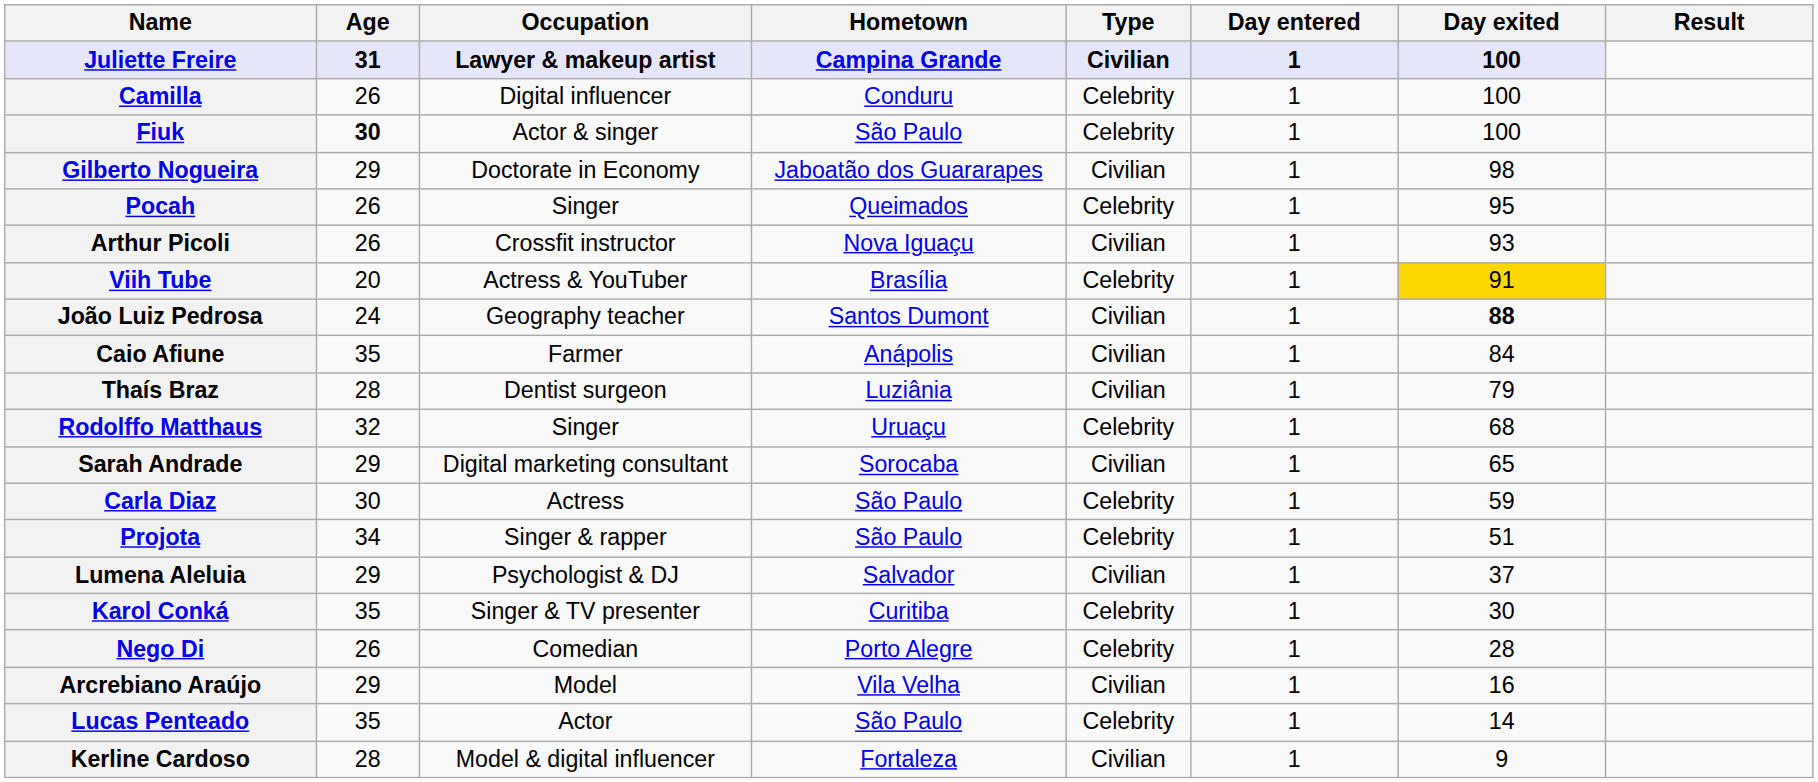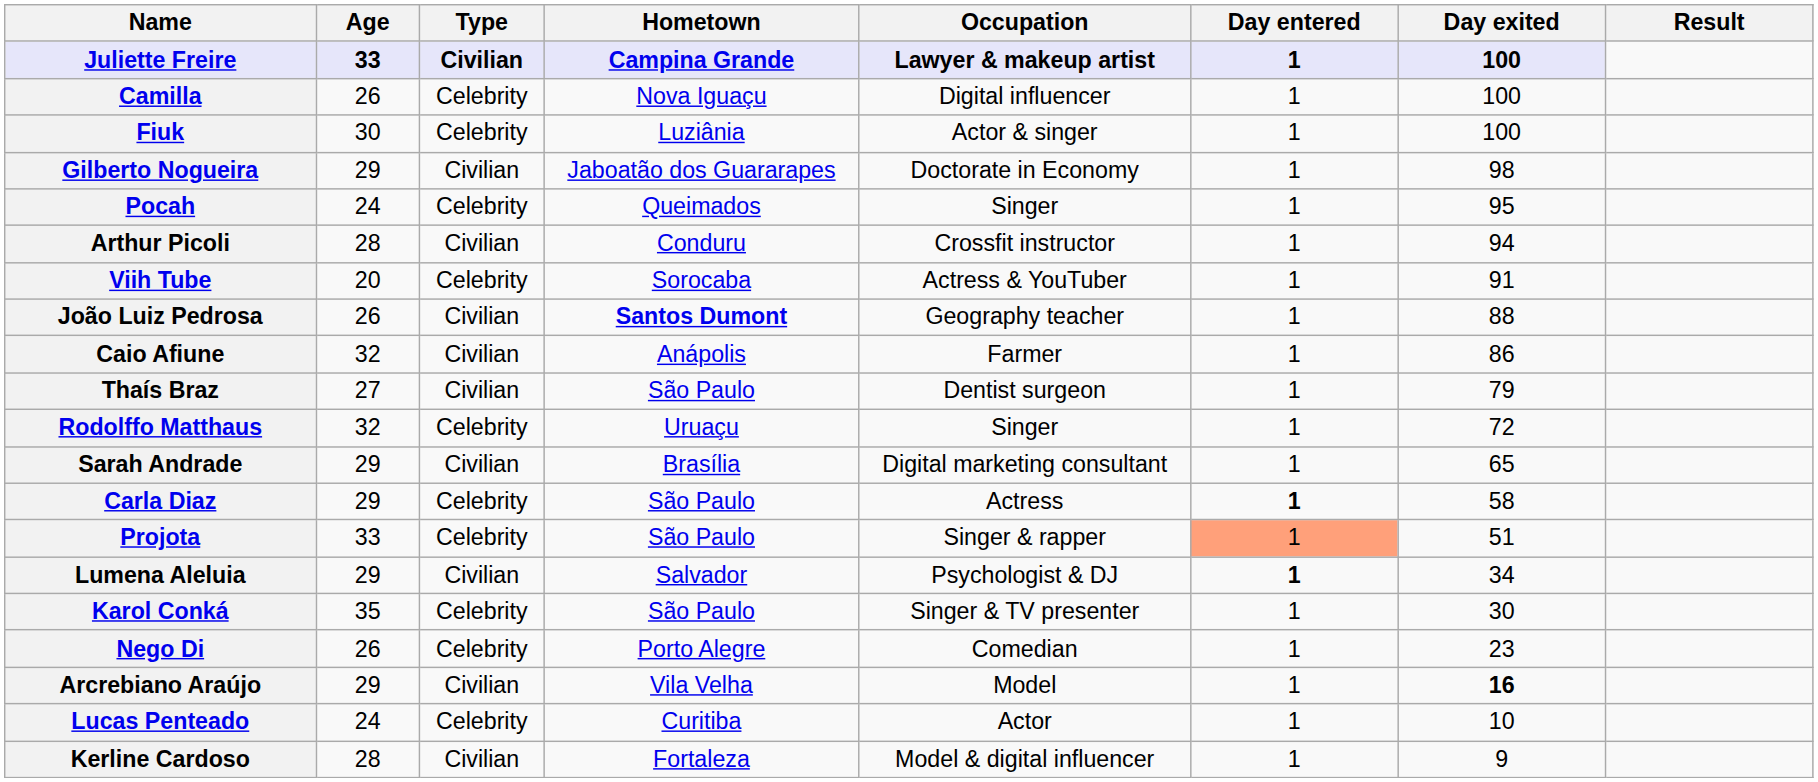columns swapped: (1128, 22) <-> (585, 22)
(368, 59) 31 -> (368, 59) 33
(909, 96) Conduru -> (701, 96) Nova Iguaçu
(368, 133) bold -> (368, 133) normal
(909, 133) São Paulo -> (701, 133) Luziânia
(368, 206) 26 -> (368, 206) 24
(368, 243) 26 -> (368, 243) 28
(909, 243) Nova Iguaçu -> (701, 243) Conduru
(1502, 243) 93 -> (1502, 243) 94
(909, 280) Brasília -> (701, 280) Sorocaba
(1502, 280) gold background -> (1502, 280) no background
(368, 317) 24 -> (368, 317) 26
(909, 317) normal -> (701, 317) bold
(1502, 317) bold -> (1502, 317) normal
(368, 354) 35 -> (368, 354) 32
(1502, 354) 84 -> (1502, 354) 86
(368, 390) 28 -> (368, 390) 27
(909, 390) Luziânia -> (701, 390) São Paulo
(1502, 427) 68 -> (1502, 427) 72
(909, 464) Sorocaba -> (701, 464) Brasília
(368, 501) 30 -> (368, 501) 29
(1294, 501) normal -> (1294, 501) bold
(1502, 501) 59 -> (1502, 501) 58
(368, 538) 34 -> (368, 538) 33
(1294, 538) no background -> (1294, 538) lightsalmon background
(1294, 574) normal -> (1294, 574) bold
(1502, 574) 37 -> (1502, 574) 34
(909, 611) Curitiba -> (701, 611) São Paulo
(1502, 648) 28 -> (1502, 648) 23
(1502, 685) normal -> (1502, 685) bold
(368, 721) 35 -> (368, 721) 24
(909, 721) São Paulo -> (701, 721) Curitiba
(1502, 721) 14 -> (1502, 721) 10
